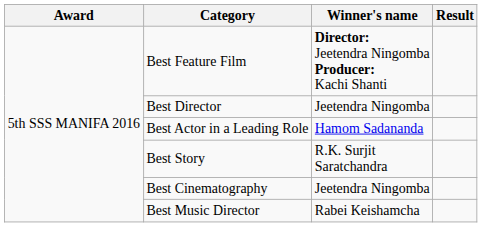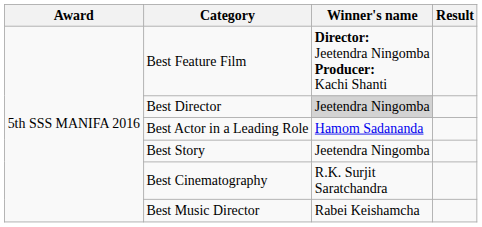(372, 106) no background -> (372, 106) lightgrey background
(351, 158) R.K. Surjit Saratchandra -> (372, 150) Jeetendra Ningomba
(372, 188) Jeetendra Ningomba -> (351, 180) R.K. Surjit Saratchandra
